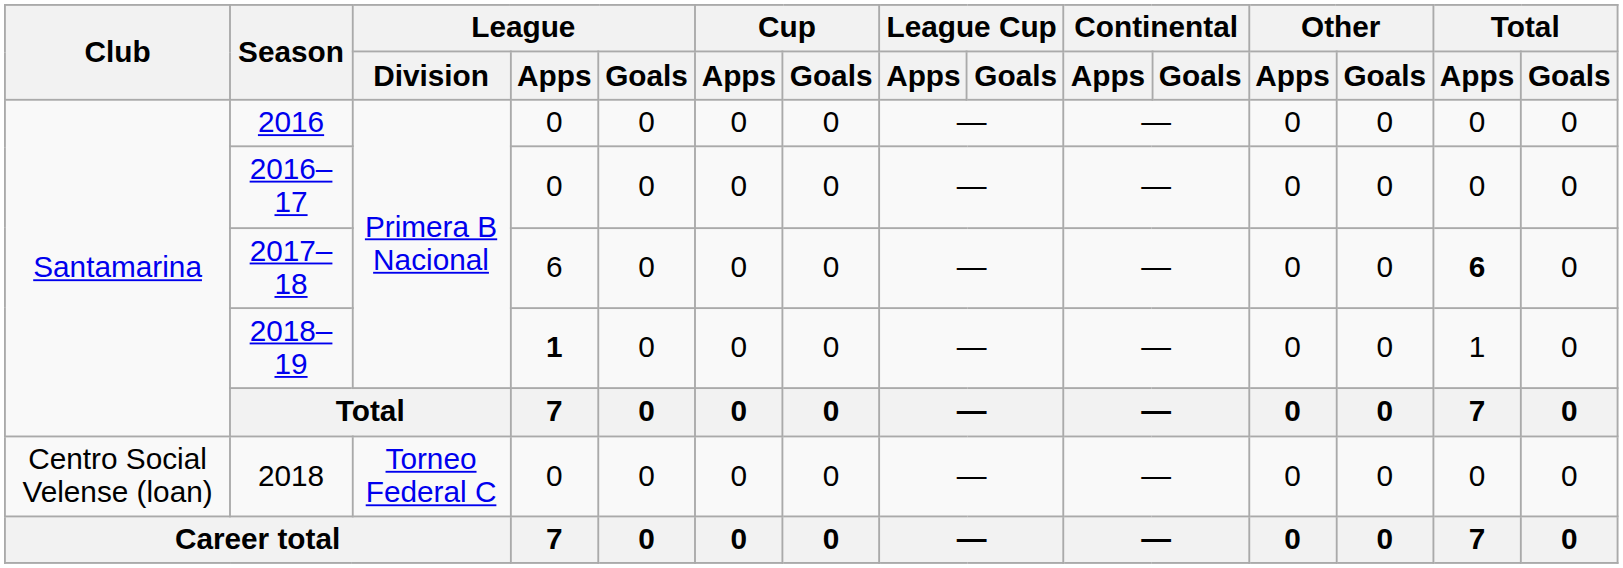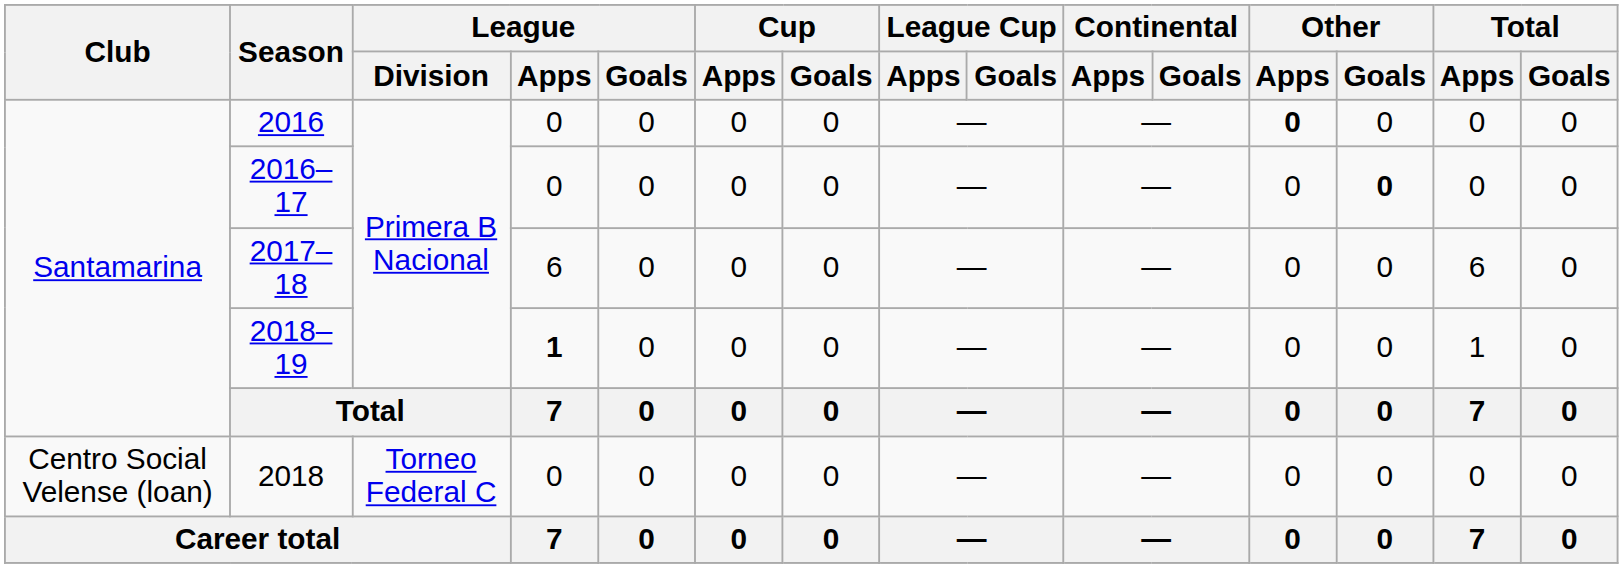(1292, 122) normal -> (1292, 122) bold
(1385, 186) normal -> (1385, 186) bold
(1477, 267) bold -> (1477, 267) normal
